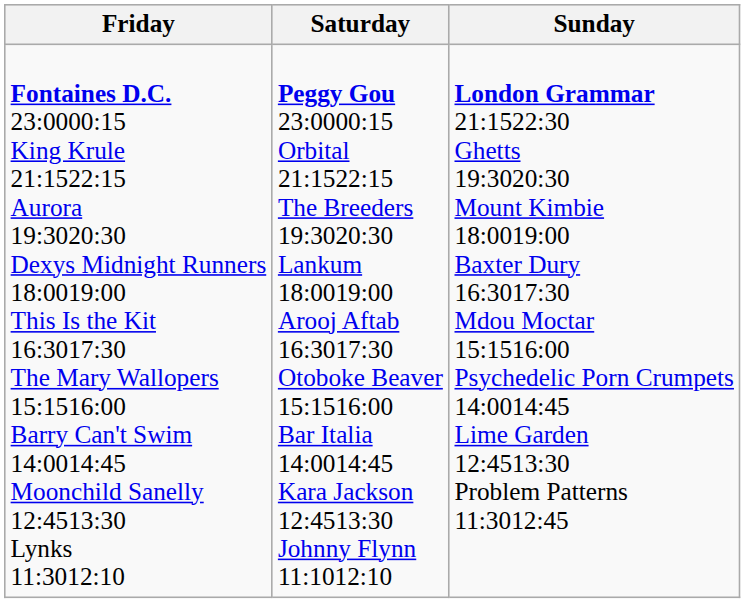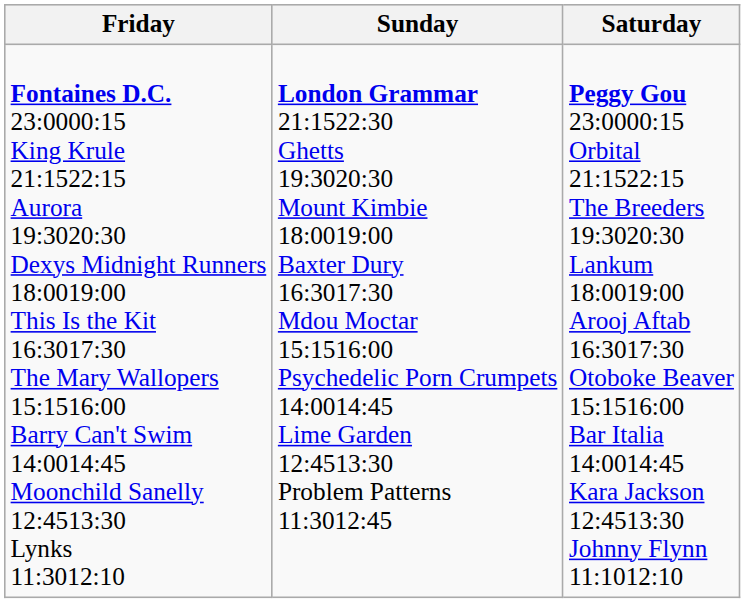columns swapped: (360, 24) <-> (594, 24)
